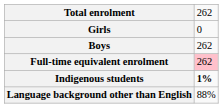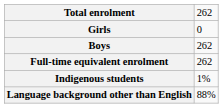(204, 62) pink background -> (204, 62) no background
(204, 78) bold -> (204, 78) normal
